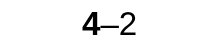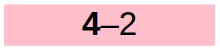(110, 24) no background -> (110, 24) pink background
